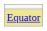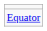(23, 17) khaki background -> (23, 17) no background
